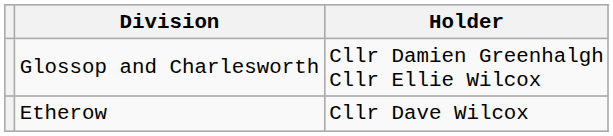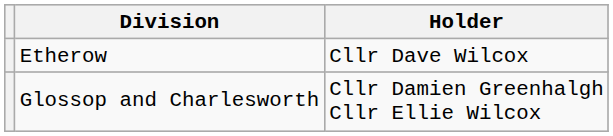rows swapped: (63, 114) <-> (169, 68)
